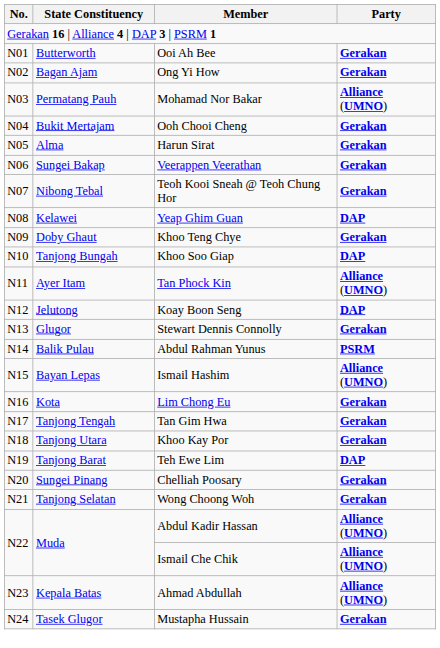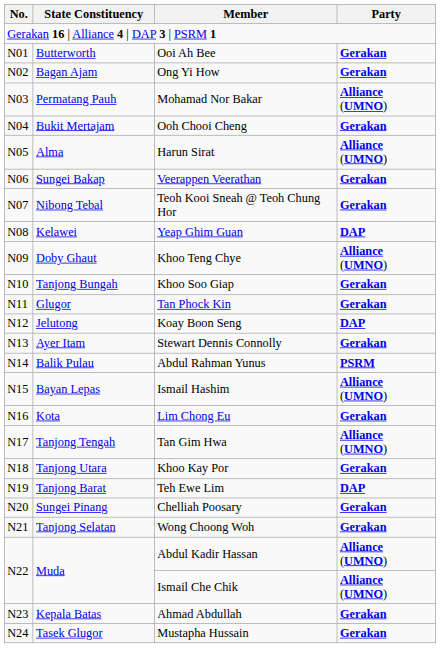(363, 145) Gerakan -> (364, 152) Alliance (UMNO)
(363, 237) Gerakan -> (364, 258) Alliance (UMNO)
(353, 256) DAP -> (363, 284) Gerakan
(61, 283) Ayer Itam -> (53, 304) Glugor
(364, 283) Alliance (UMNO) -> (363, 304) Gerakan
(53, 329) Glugor -> (61, 343) Ayer Itam
(363, 421) Gerakan -> (364, 442) Alliance (UMNO)
(364, 592) Alliance (UMNO) -> (363, 613) Gerakan
